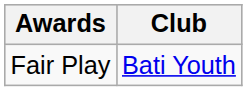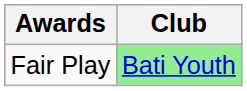(179, 64) no background -> (179, 64) lightgreen background
